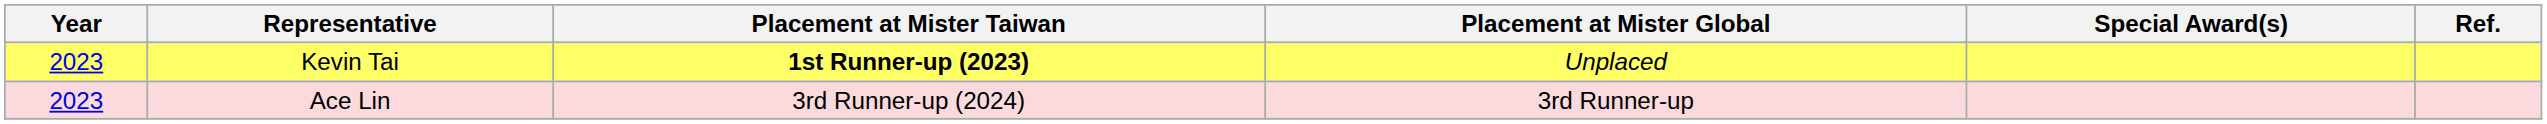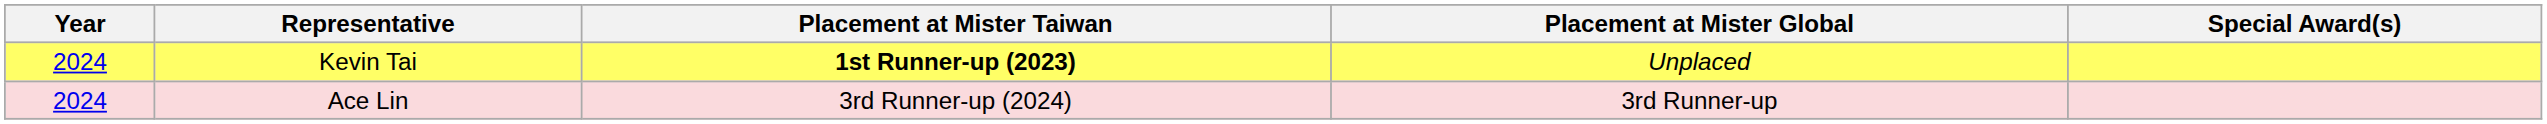- column: (2478, 24)
(76, 62) 2023 -> (80, 62) 2024
(76, 100) 2023 -> (80, 100) 2024
